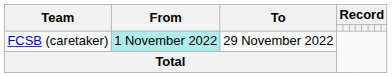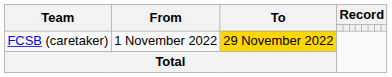(166, 41) paleturquoise background -> (166, 41) no background
(278, 41) no background -> (278, 41) gold background
